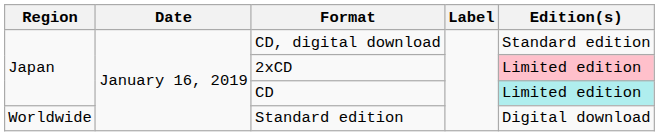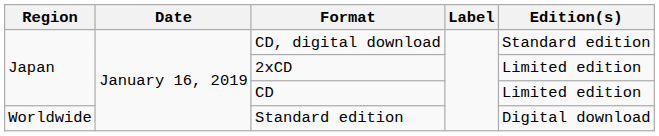(572, 68) pink background -> (572, 68) no background
(572, 93) paleturquoise background -> (572, 93) no background
